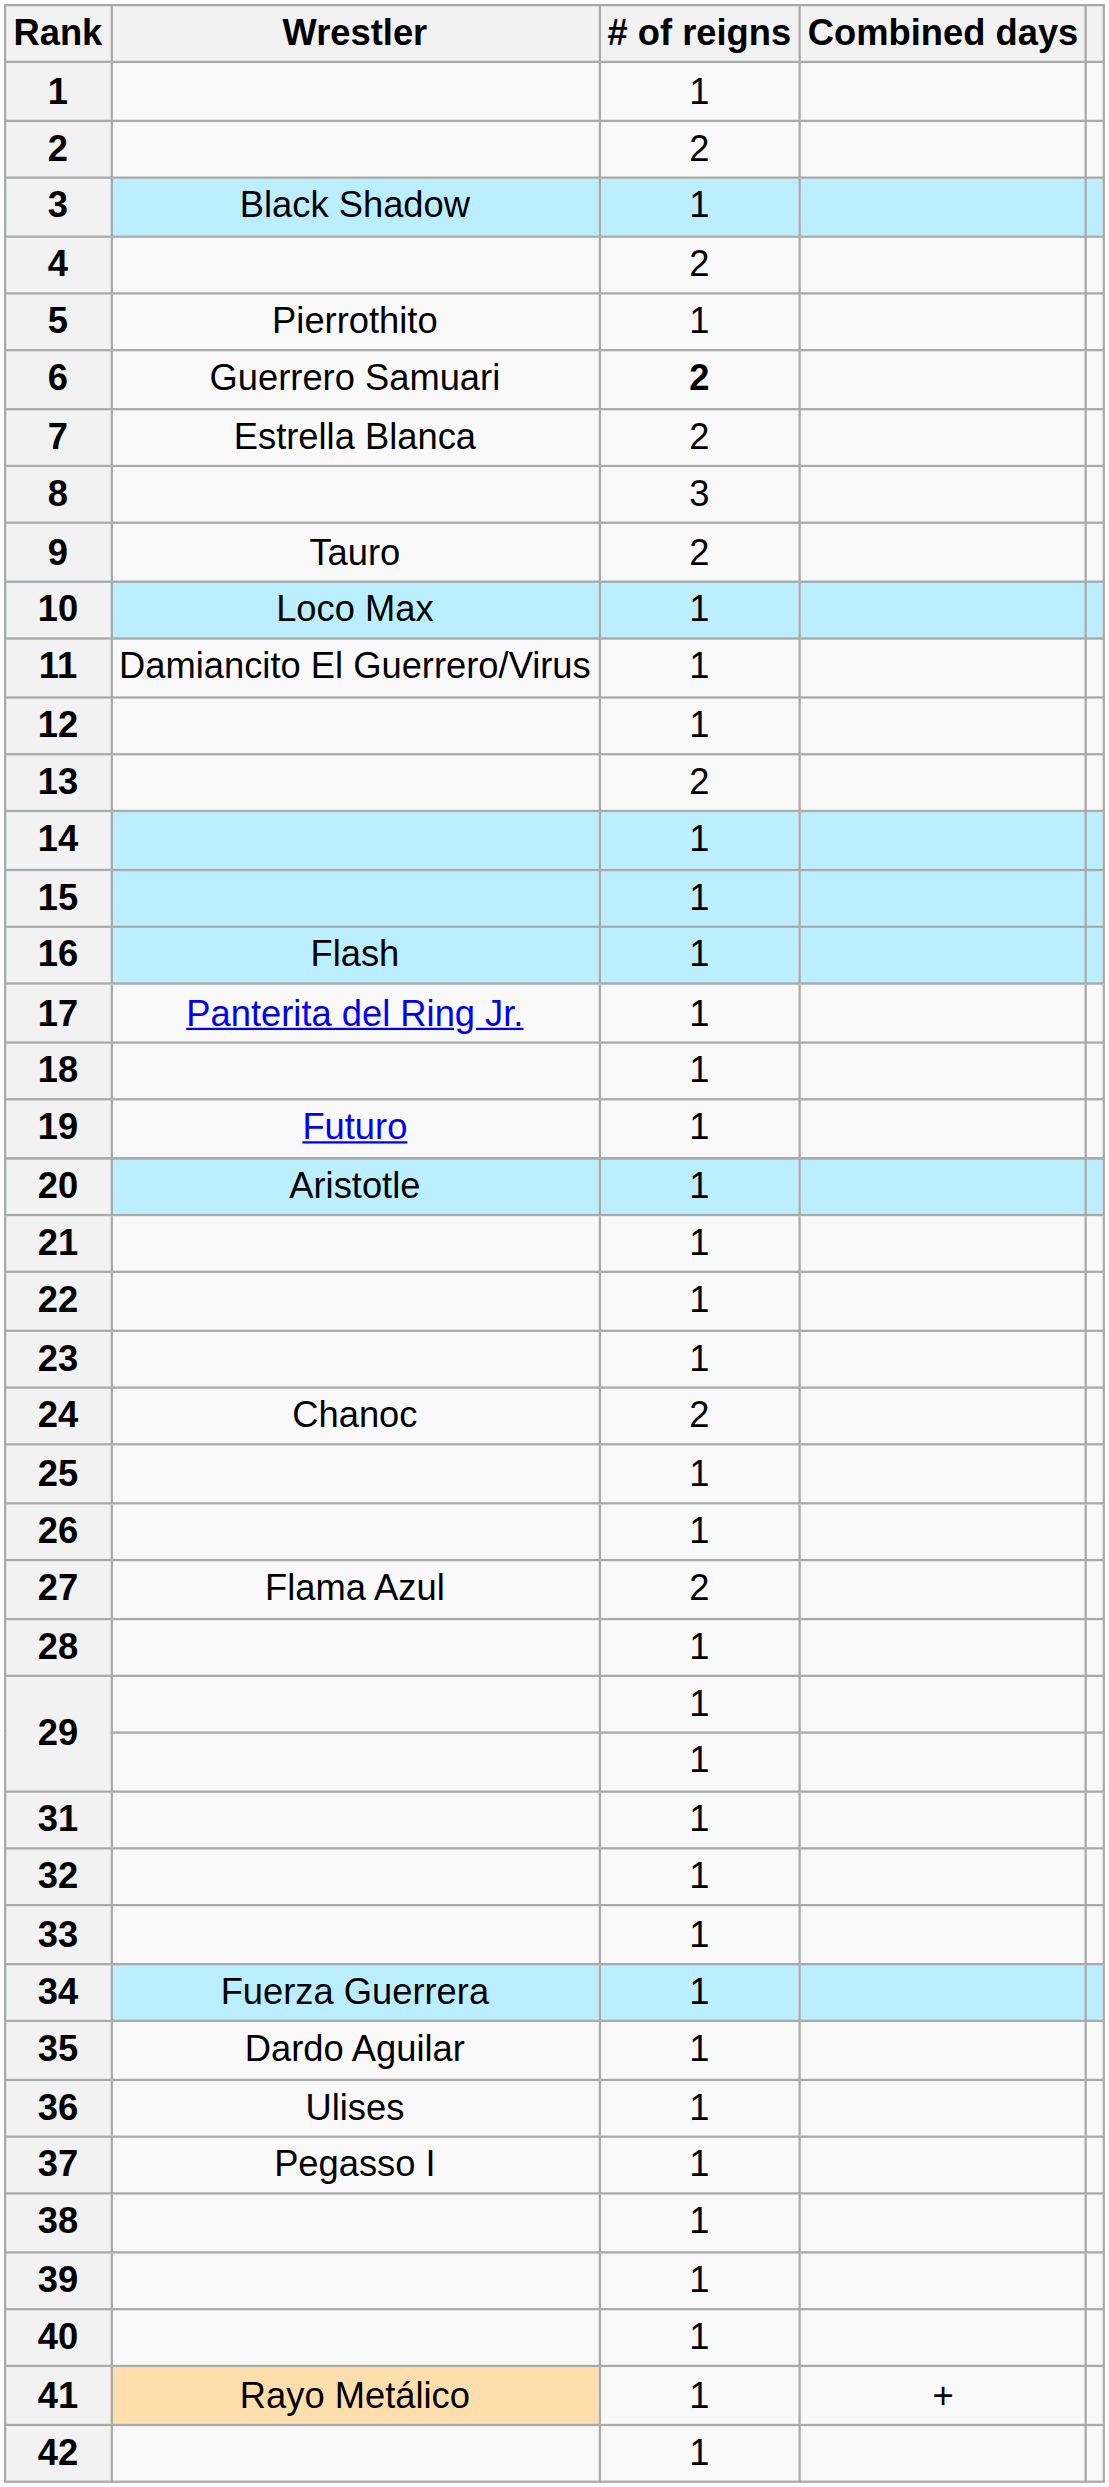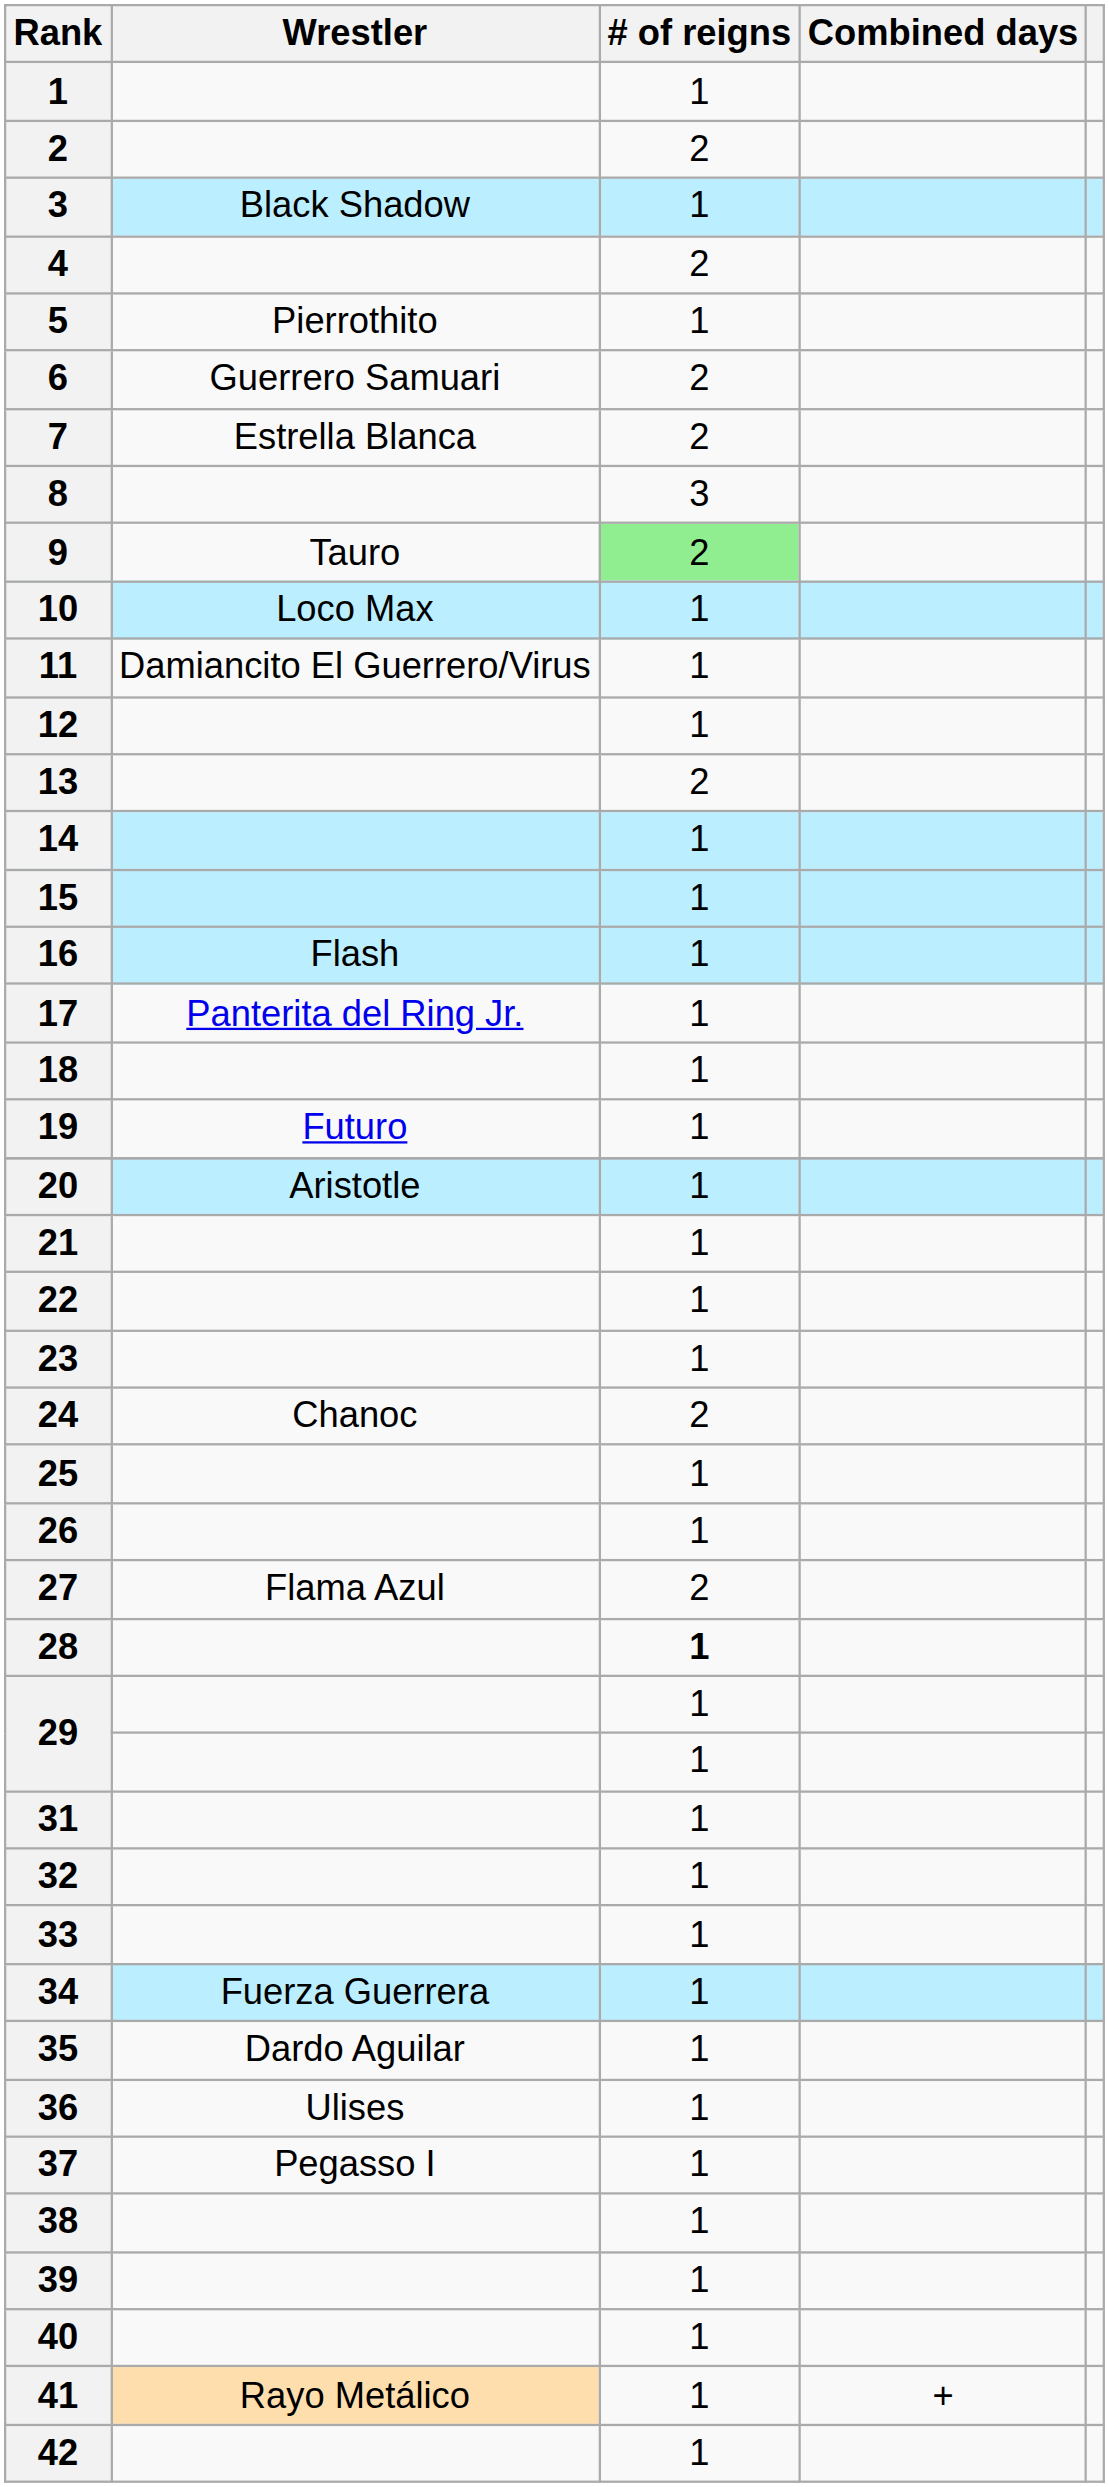(699, 378) bold -> (699, 378) normal
(699, 551) no background -> (699, 551) lightgreen background
(699, 1646) normal -> (699, 1646) bold
